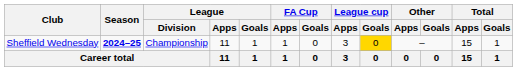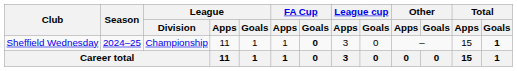(122, 43) bold -> (122, 43) normal
(315, 43) normal -> (315, 43) bold
(376, 43) gold background -> (376, 43) no background
(497, 43) normal -> (497, 43) bold
